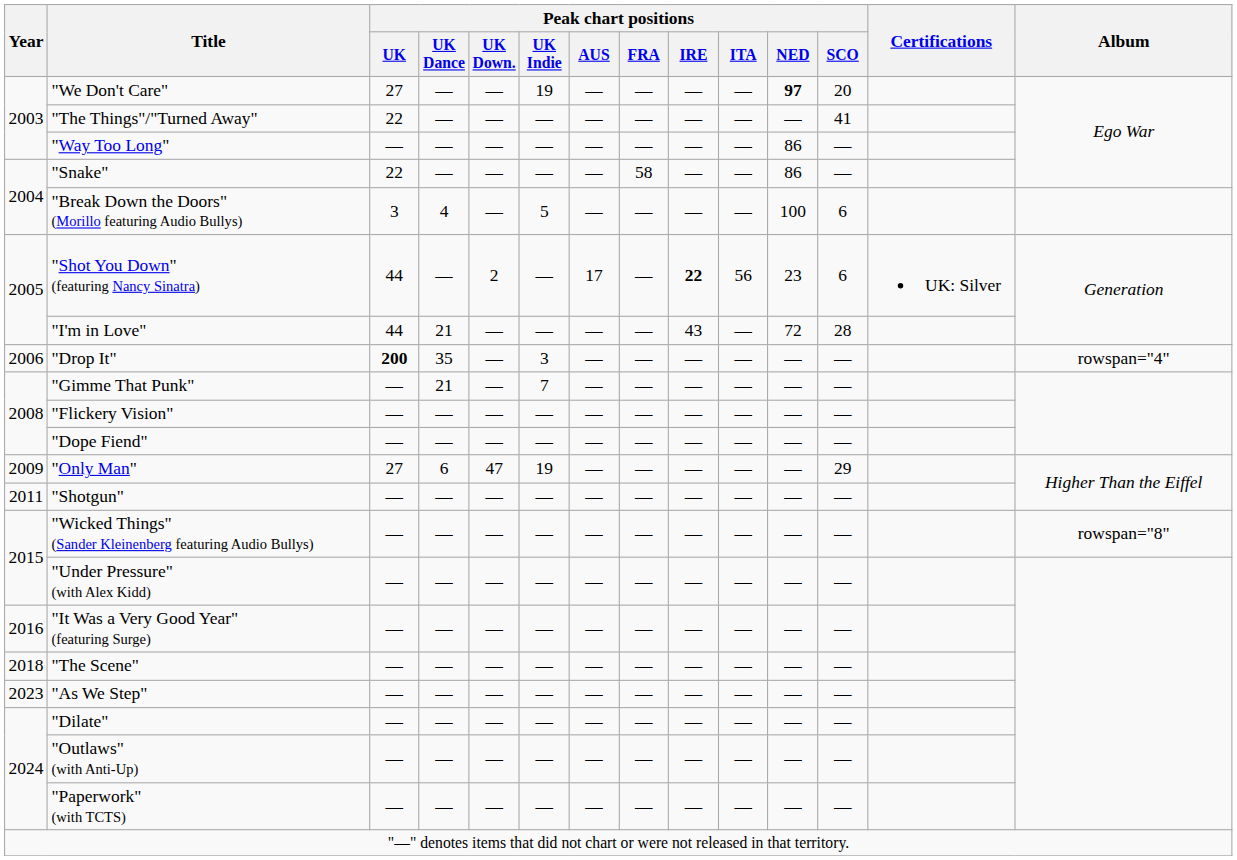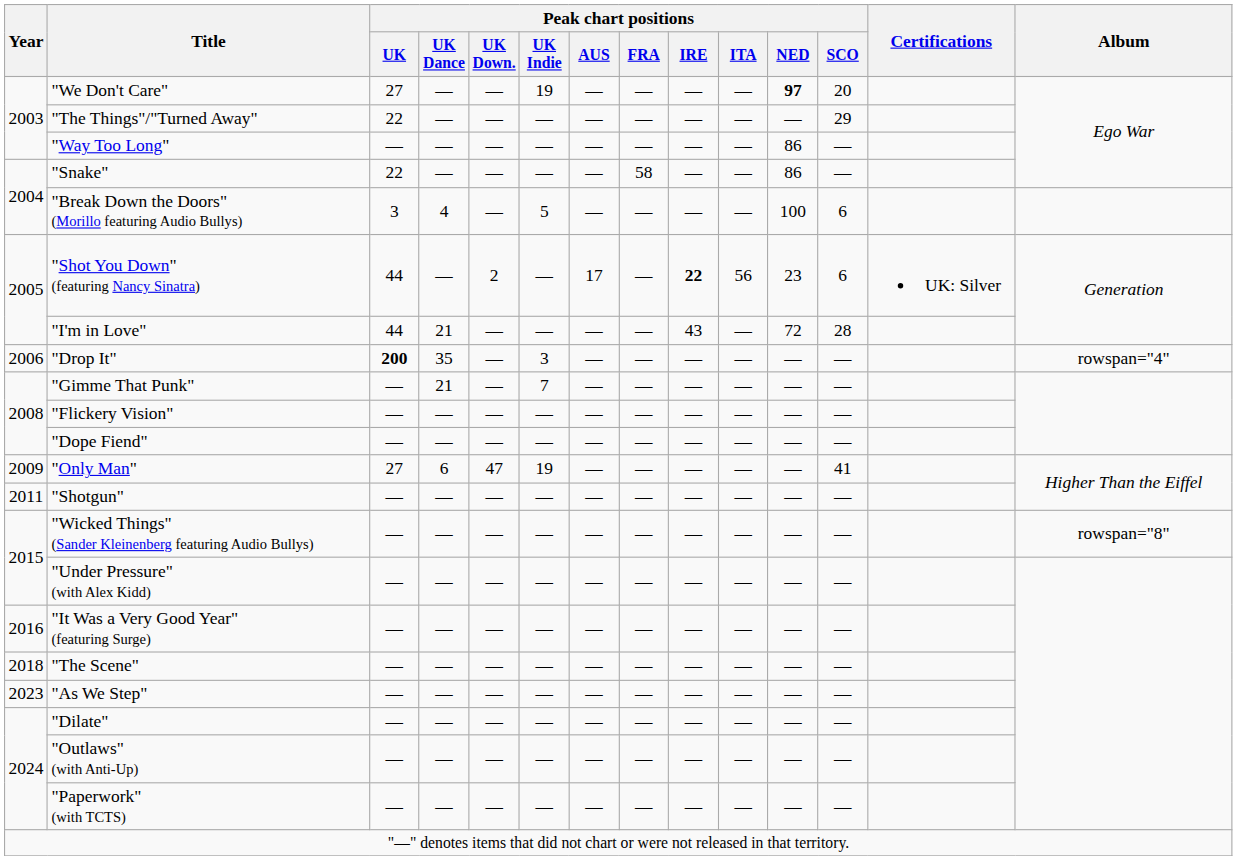(843, 118) 41 -> (843, 118) 29
(843, 468) 29 -> (843, 468) 41
